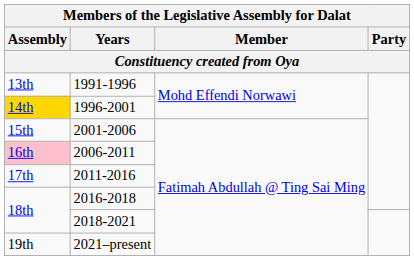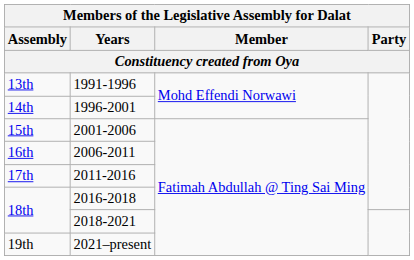(21, 107) gold background -> (21, 107) no background
(21, 152) pink background -> (21, 152) no background
